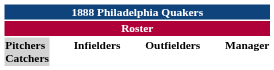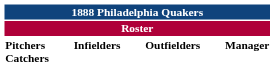(27, 51) lightgrey background -> (27, 51) no background
